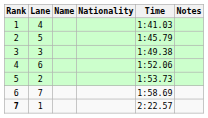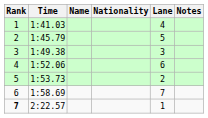columns swapped: (40, 11) <-> (155, 11)
